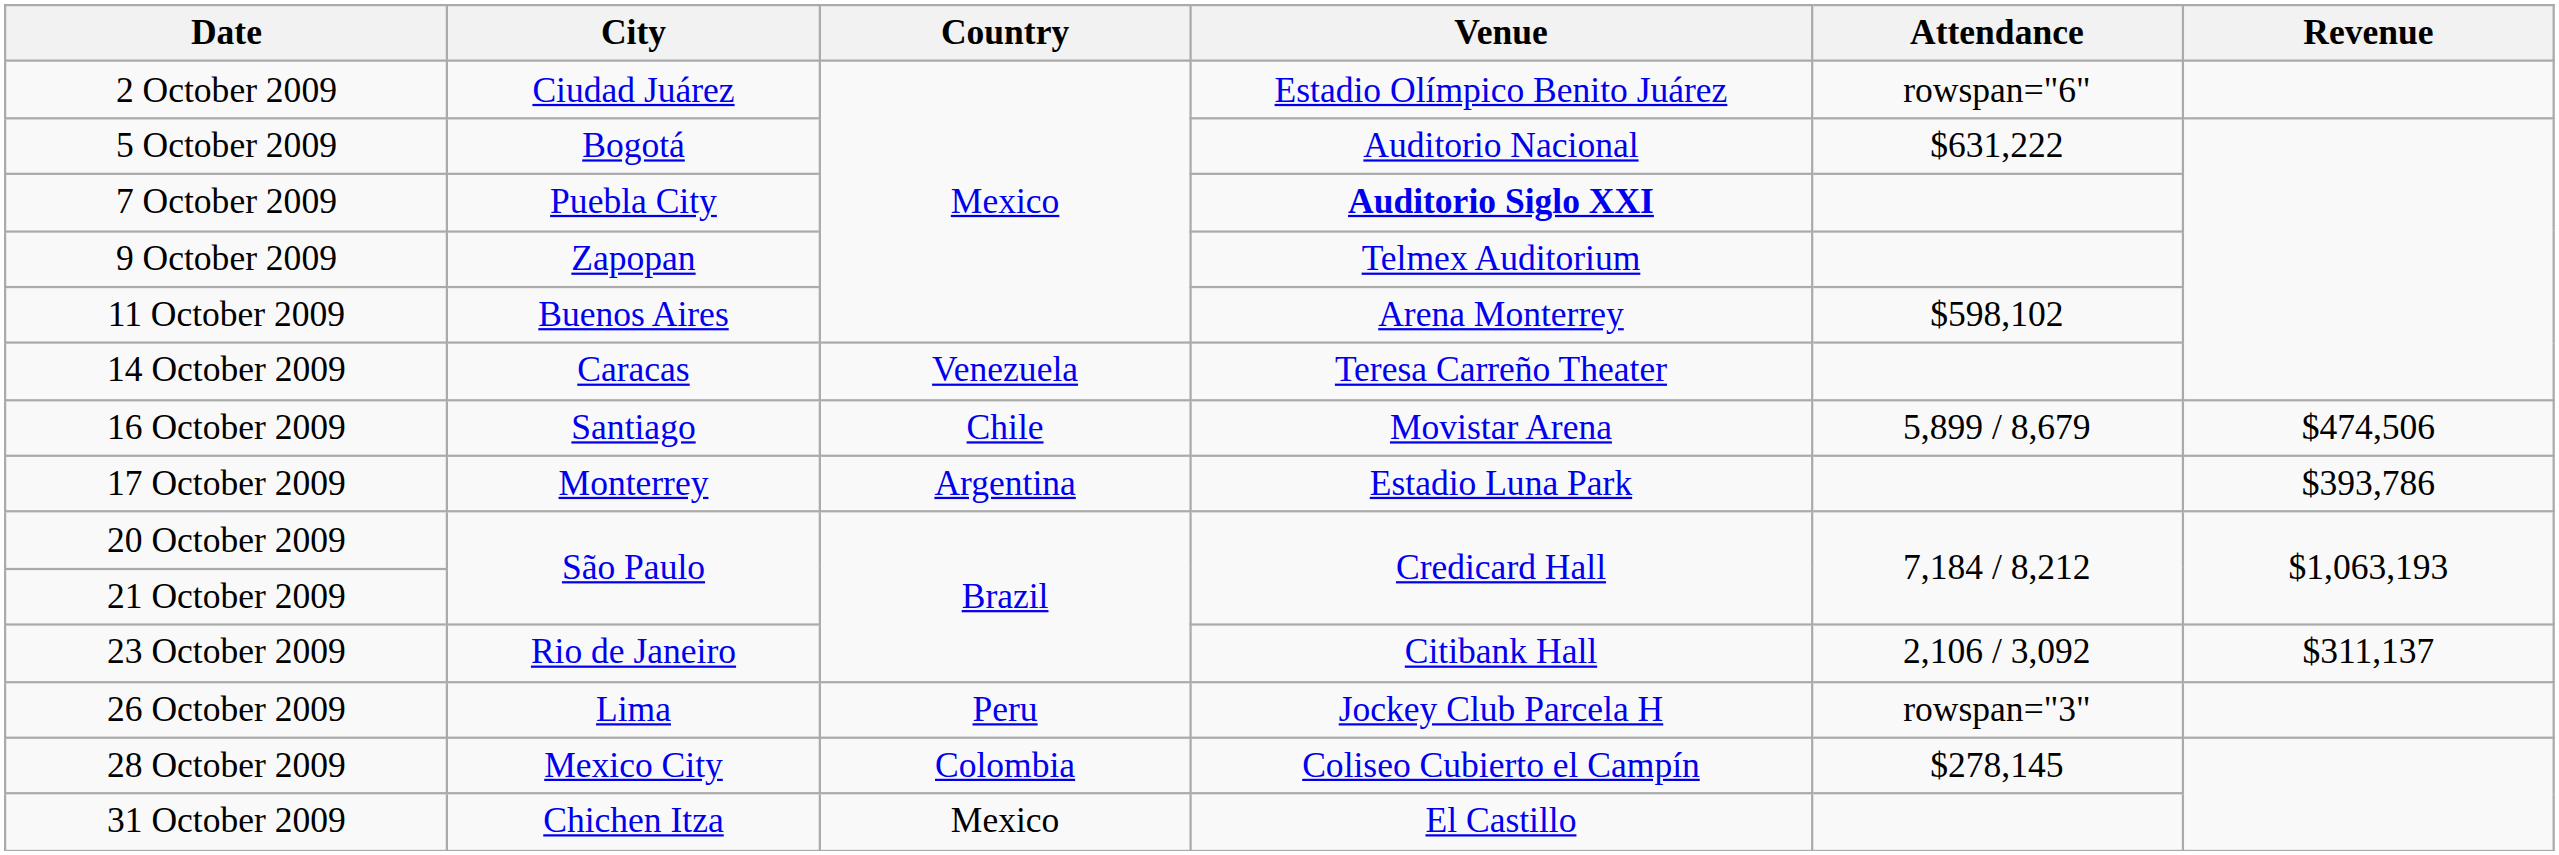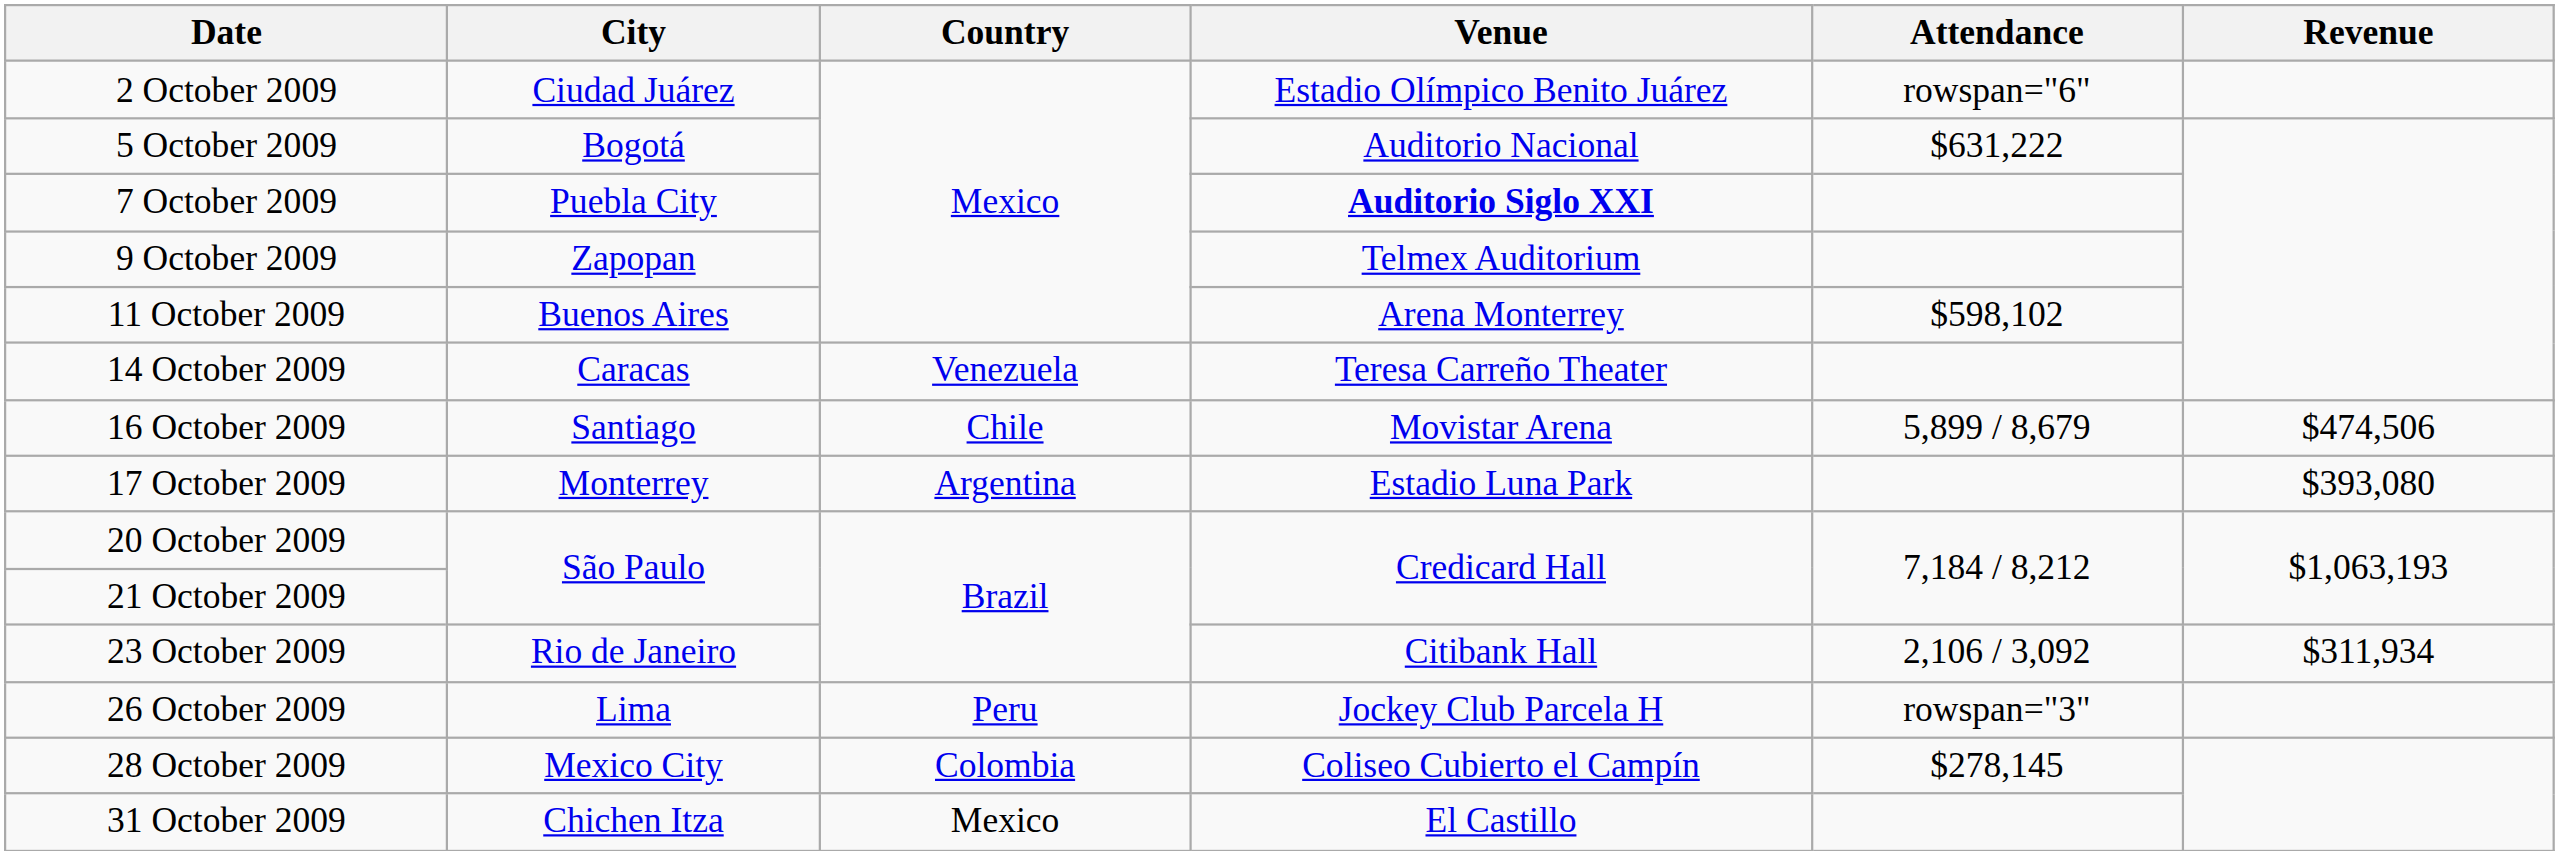(2368, 483) $393,786 -> (2368, 483) $393,080
(2368, 652) $311,137 -> (2368, 652) $311,934
